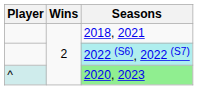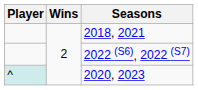(137, 54) paleturquoise background -> (137, 54) no background
(114, 75) lightgreen background -> (114, 75) no background
